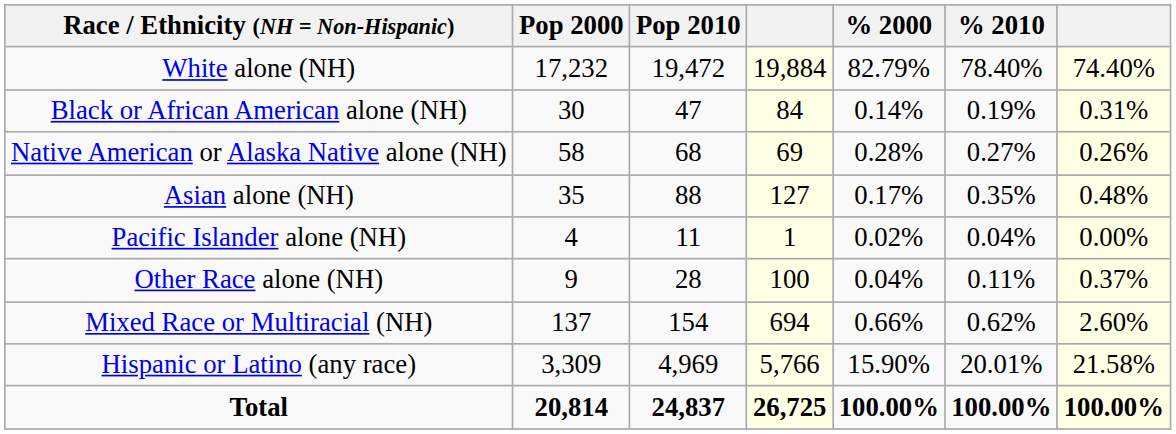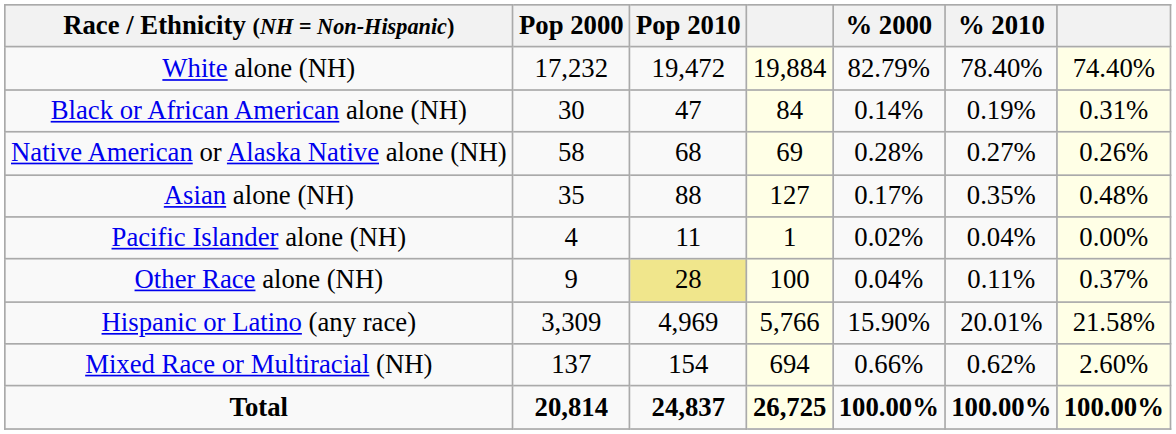(688, 279) no background -> (688, 279) khaki background
rows swapped: (259, 322) <-> (259, 364)
